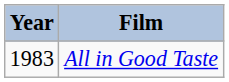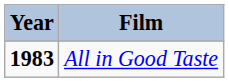(32, 59) normal -> (32, 59) bold
